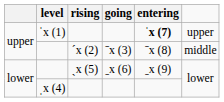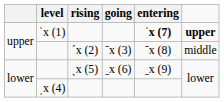(200, 32) normal -> (200, 32) bold
